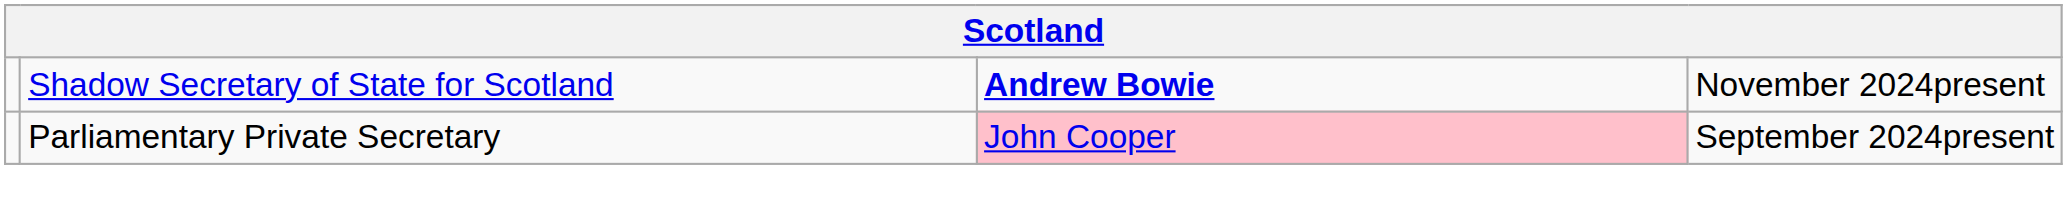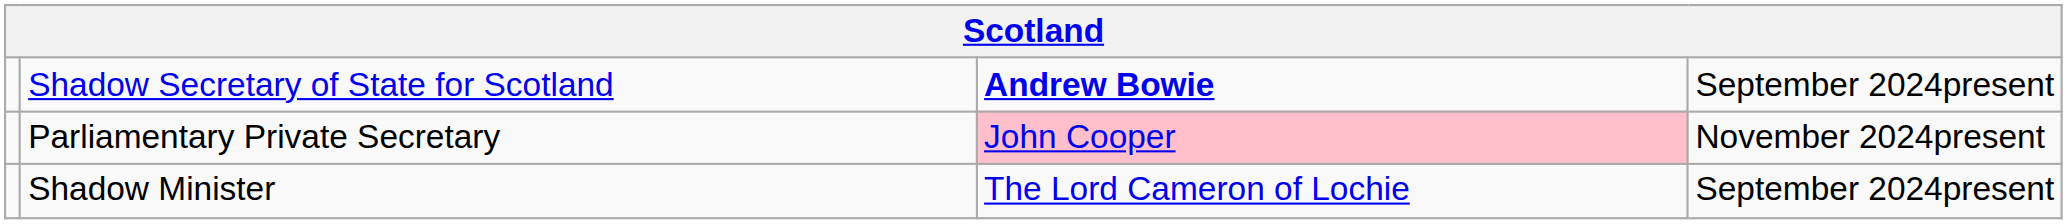(1870, 84) November 2024present -> (1875, 84) September 2024present
(1875, 137) September 2024present -> (1870, 137) November 2024present
+ row: (152, 190)
